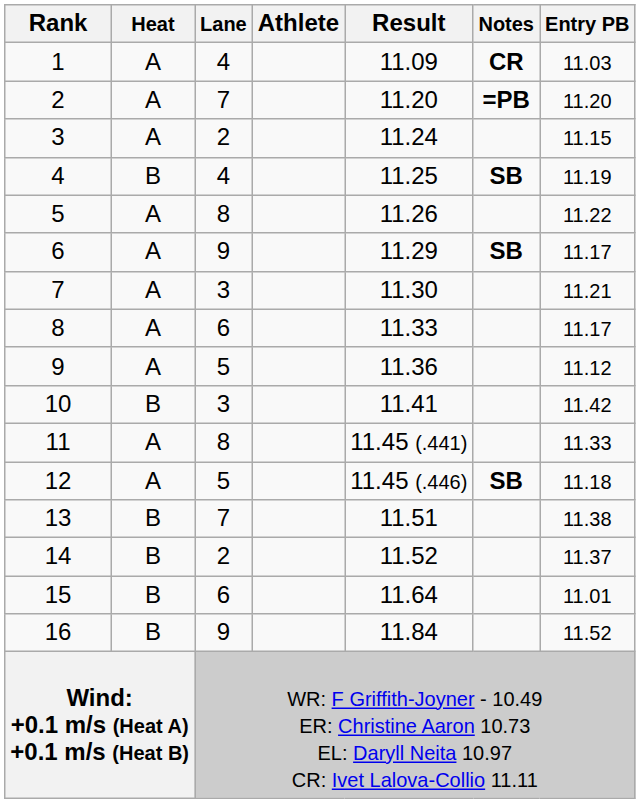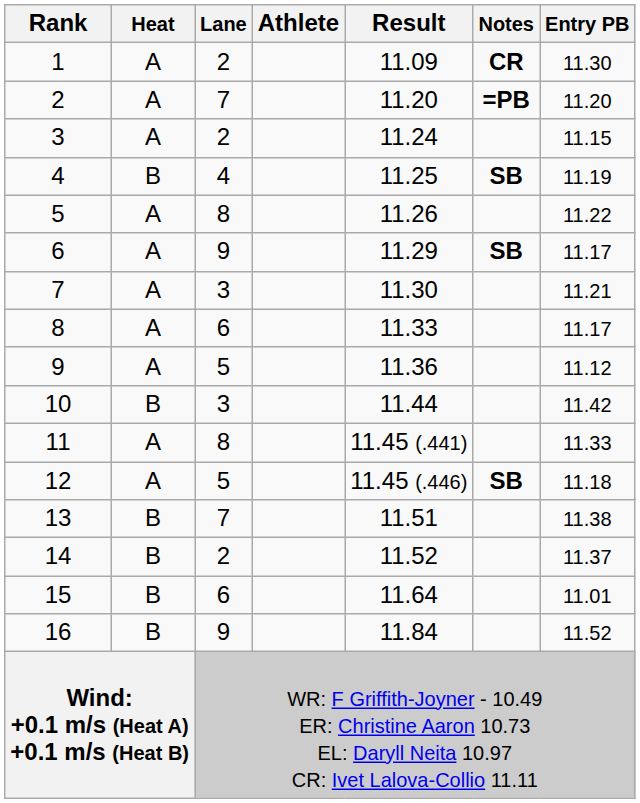(223, 61) 4 -> (223, 61) 2
(587, 63) 11.03 -> (587, 63) 11.30
(409, 404) 11.41 -> (409, 404) 11.44
